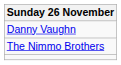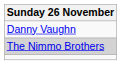(55, 46) no background -> (55, 46) lightgrey background
